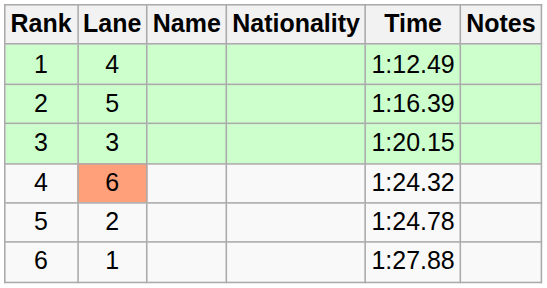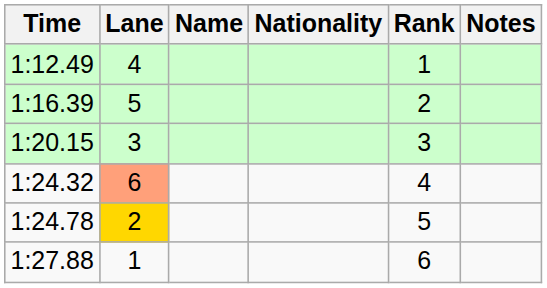columns swapped: (41, 24) <-> (413, 24)
(112, 222) no background -> (134, 222) gold background
